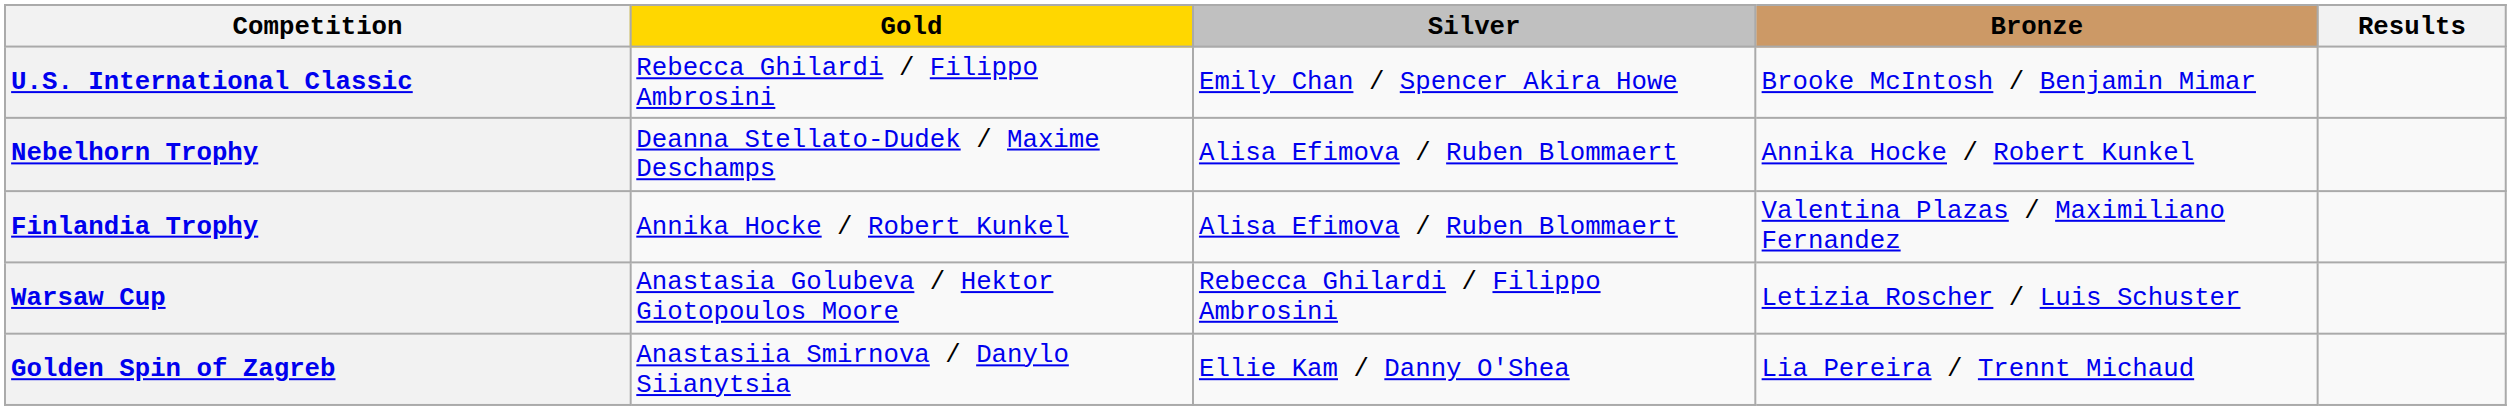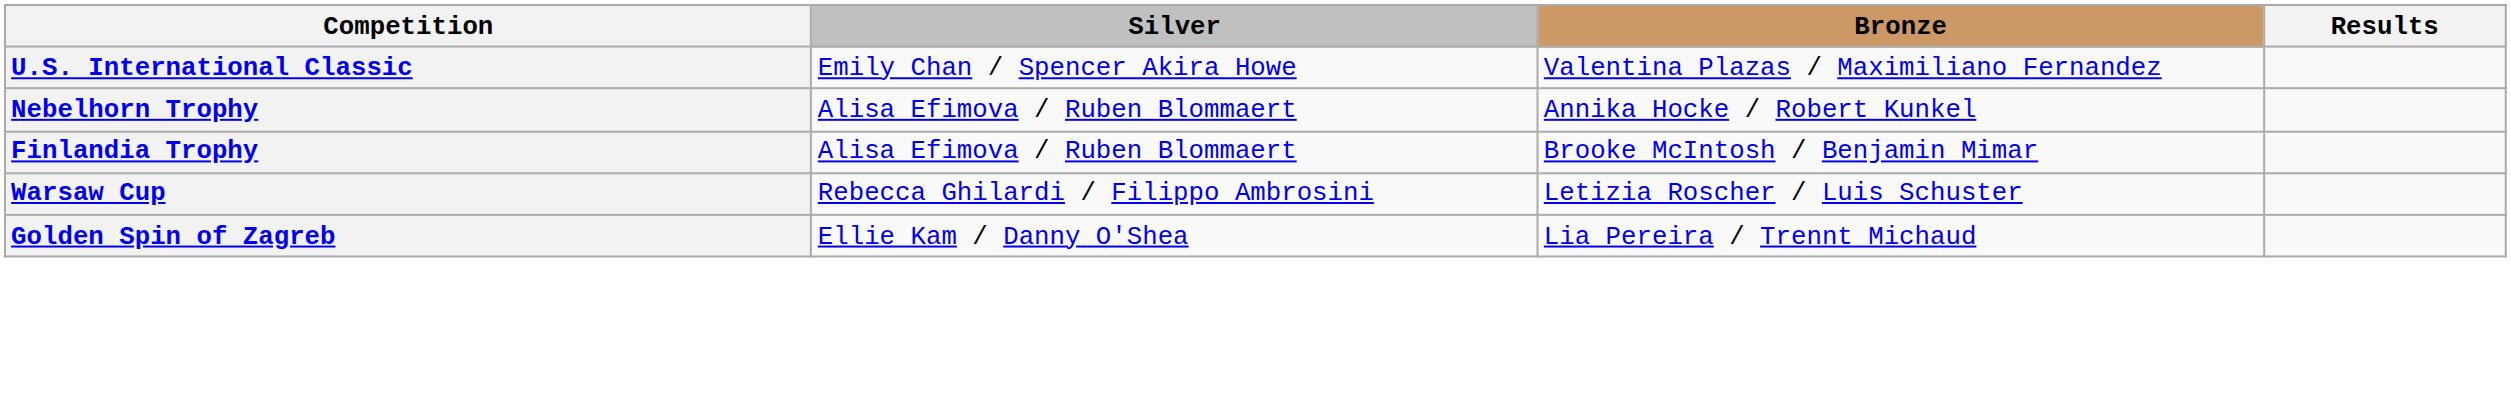- column: (911, 26)
(2009, 83) Brooke McIntosh / Benjamin Mimar -> (1853, 68) Valentina Plazas / Maximiliano Fernandez
(1993, 226) Valentina Plazas / Maximiliano Fernandez -> (1791, 152) Brooke McIntosh / Benjamin Mimar
